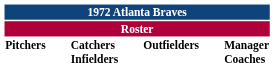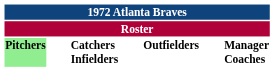(25, 45) no background -> (25, 45) lightgreen background
